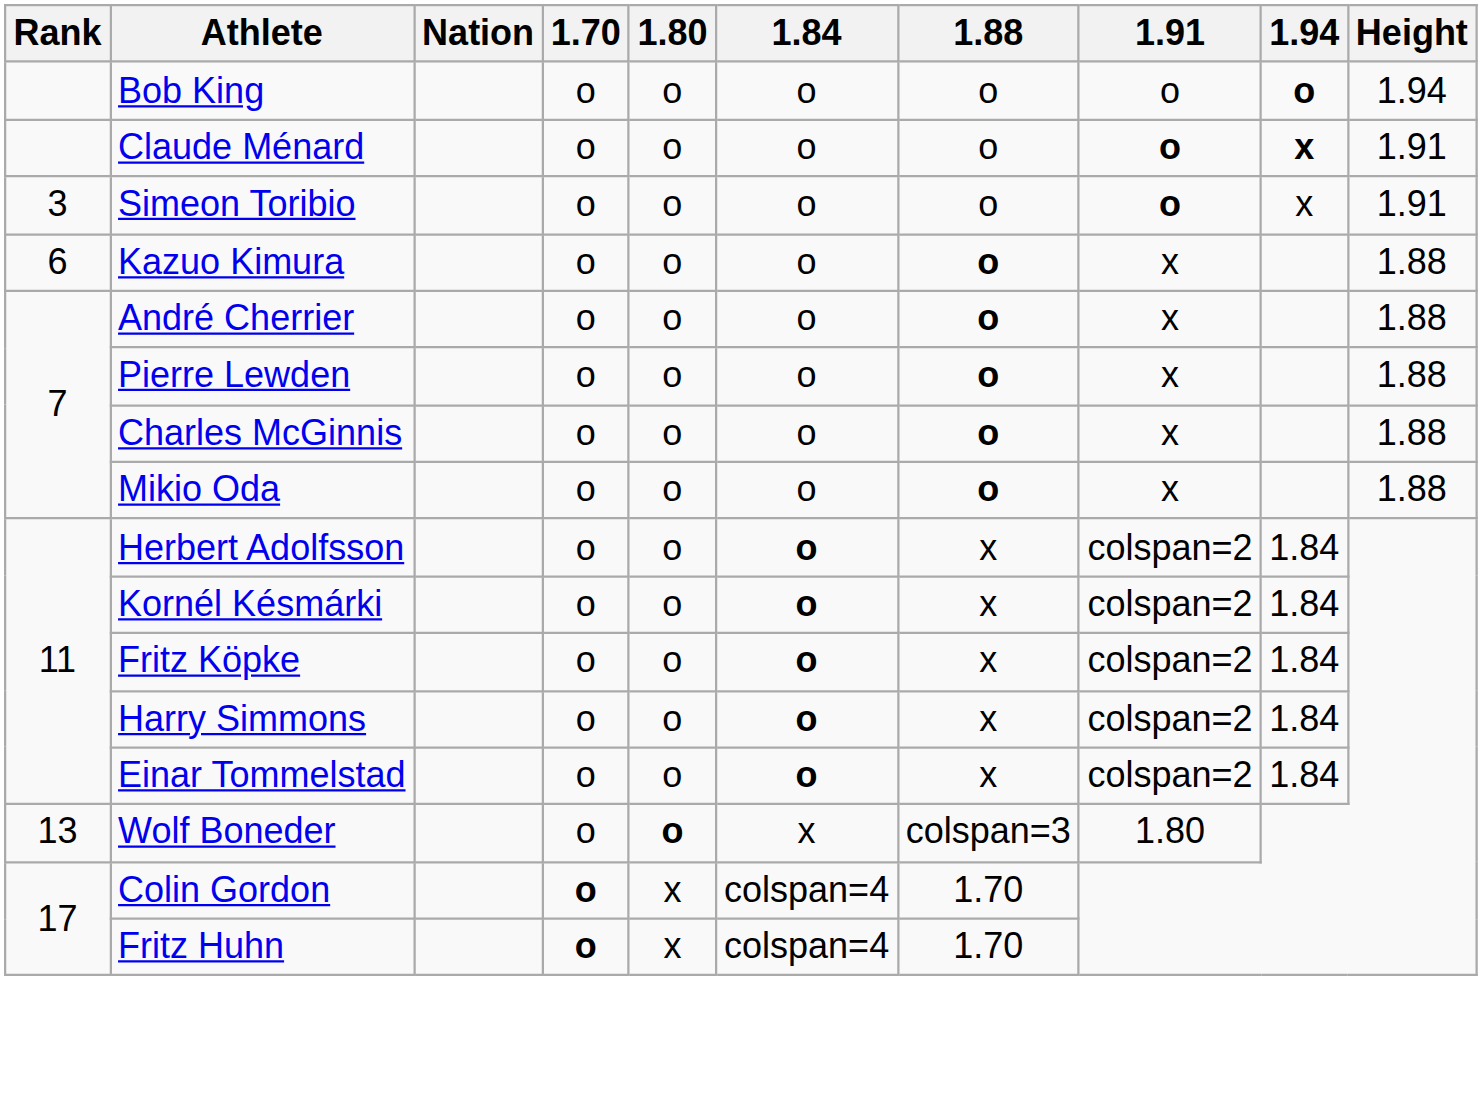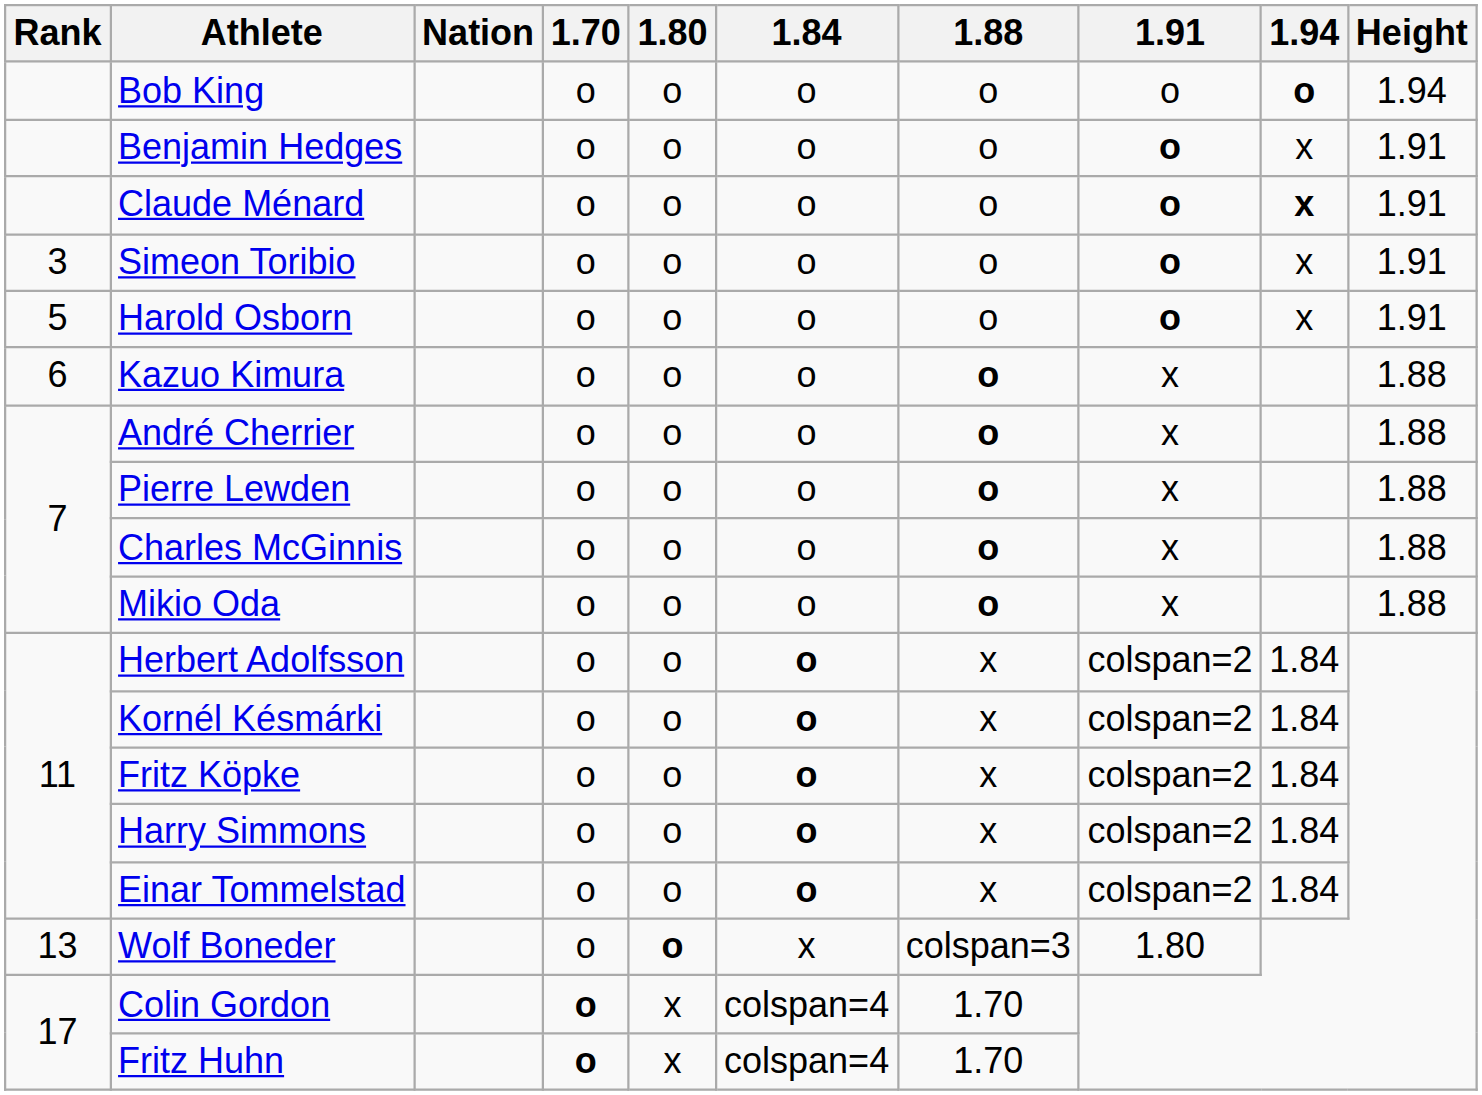+ row: (260, 147)
+ row: (235, 318)
